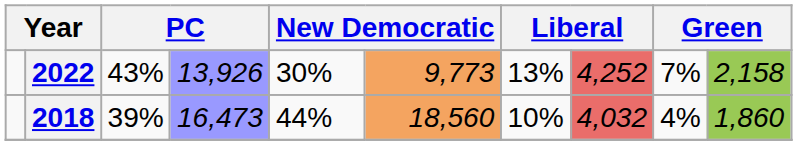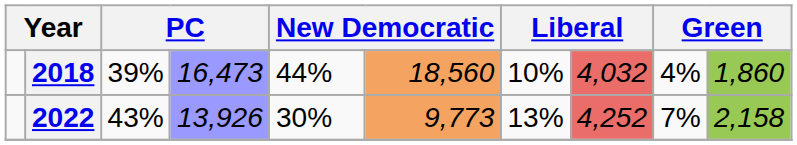rows swapped: (63, 73) <-> (63, 117)
